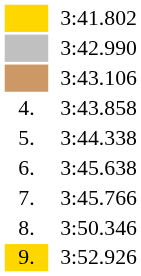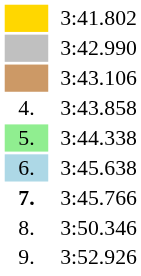(26, 137) no background -> (26, 137) lightgreen background
(26, 167) no background -> (26, 167) lightblue background
(26, 197) normal -> (26, 197) bold
(26, 257) gold background -> (26, 257) no background
